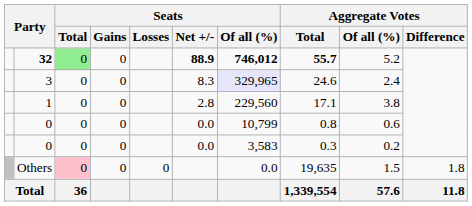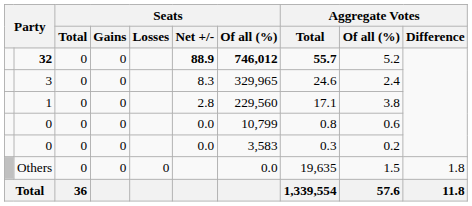(84, 59) lightgreen background -> (84, 59) no background
(256, 81) lavender background -> (256, 81) no background
(84, 168) pink background -> (84, 168) no background
